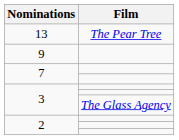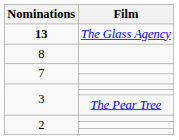(41, 34) normal -> (41, 34) bold
(126, 34) The Pear Tree -> (126, 34) The Glass Agency
(41, 53) 9 -> (41, 53) 8
(126, 105) The Glass Agency -> (126, 105) The Pear Tree
